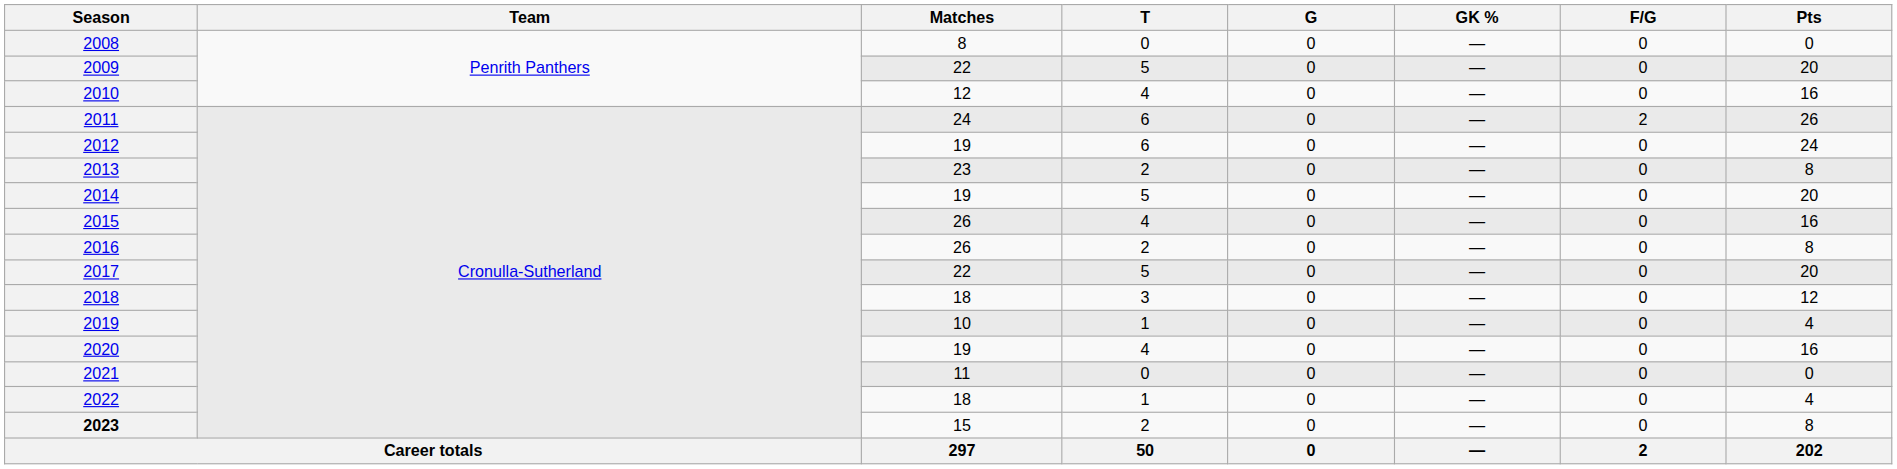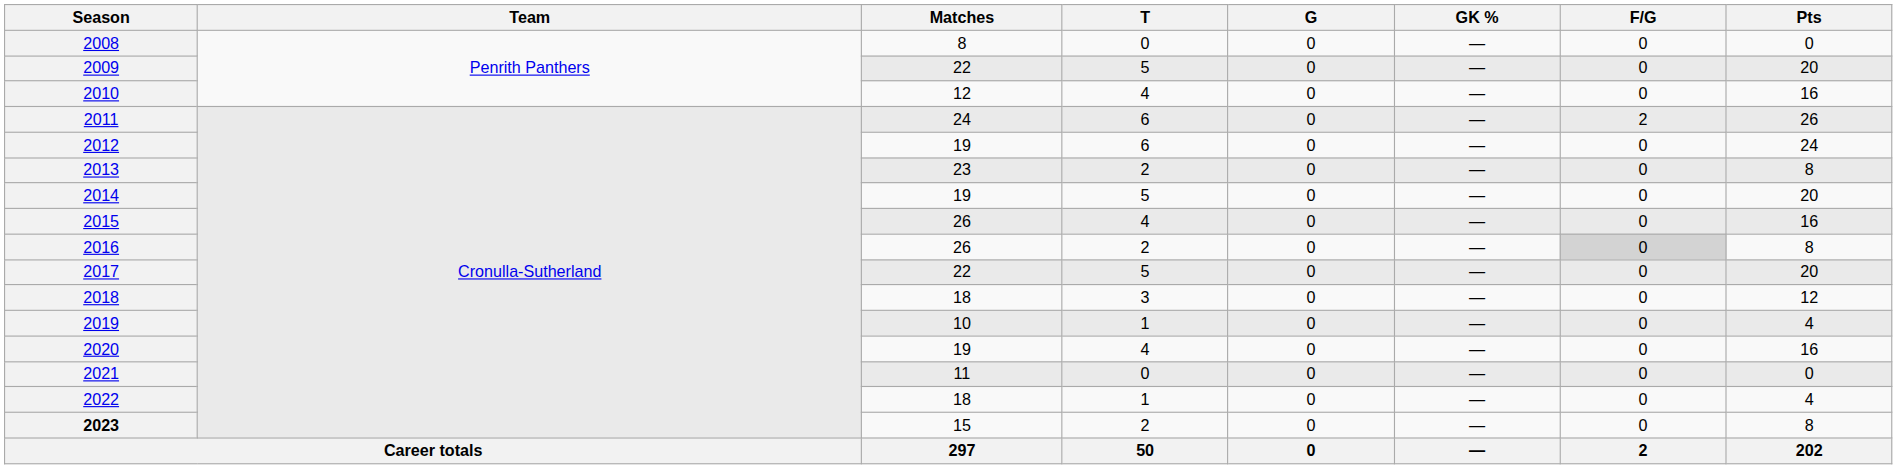(1643, 247) no background -> (1643, 247) lightgrey background
